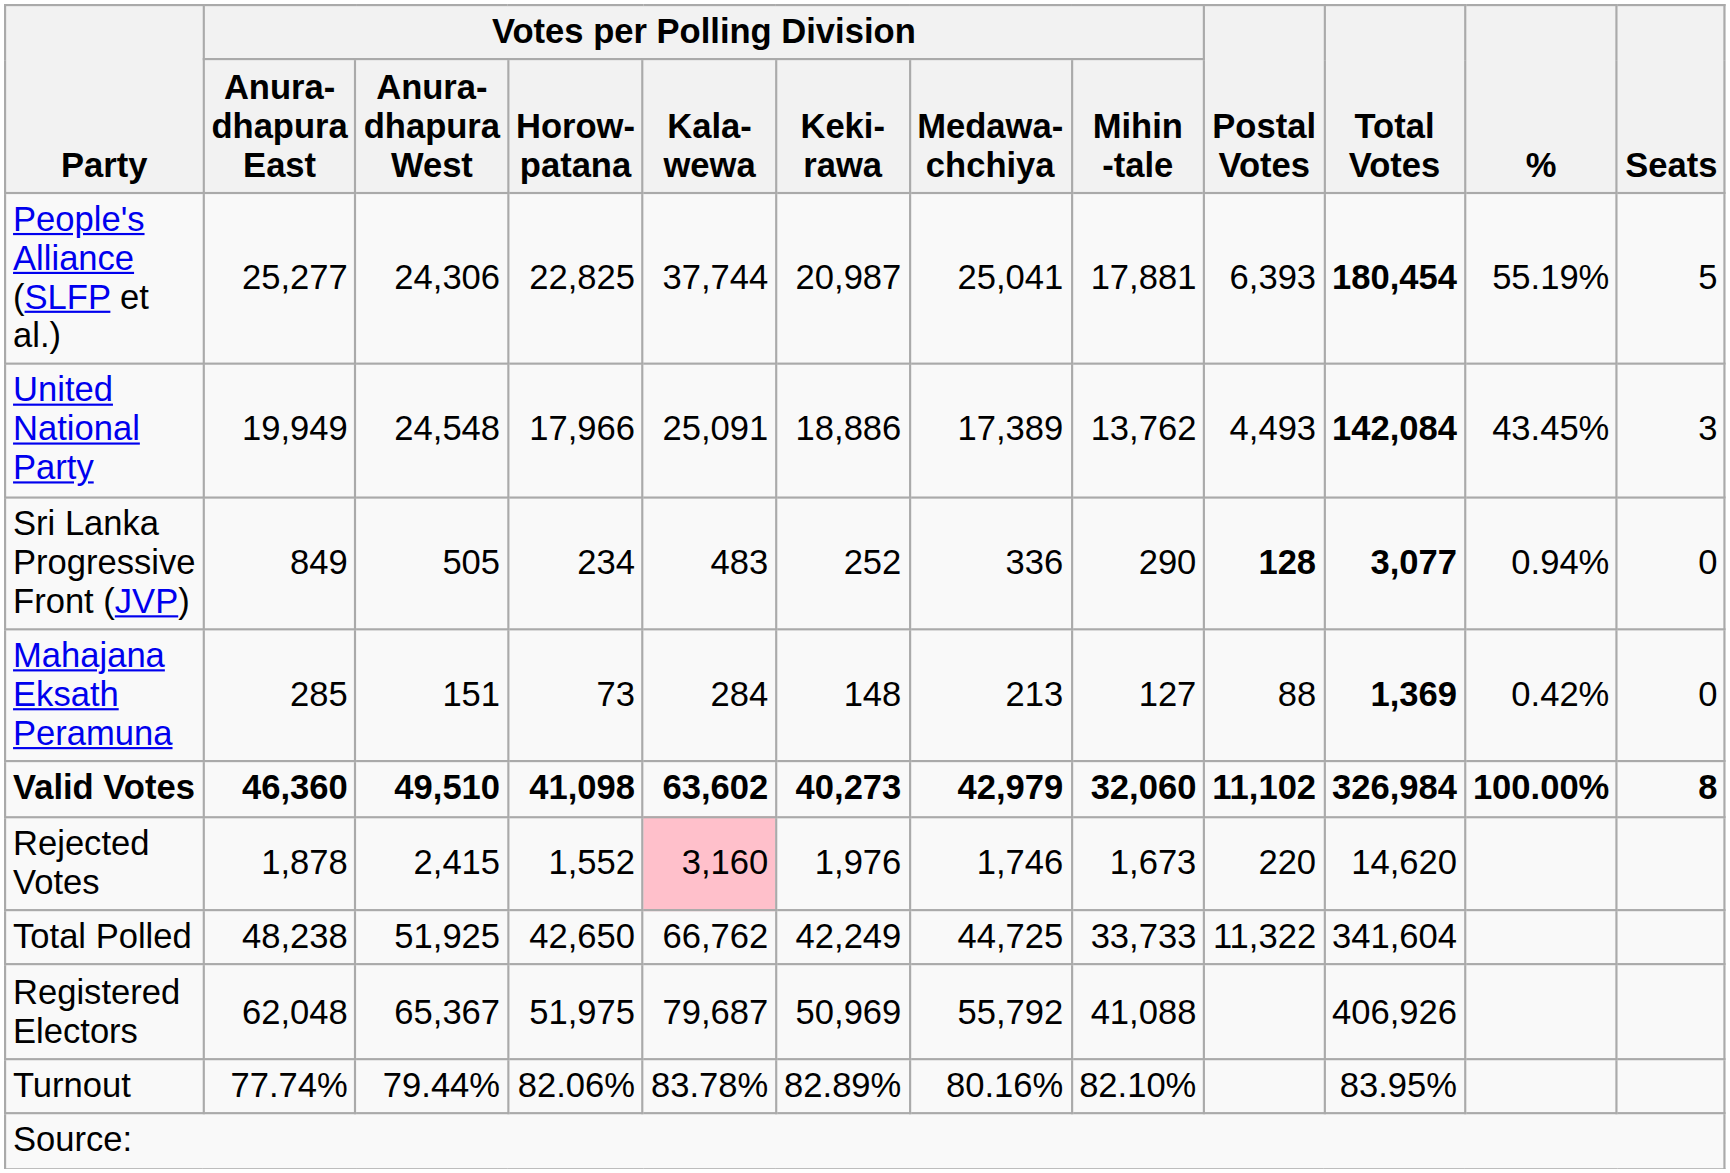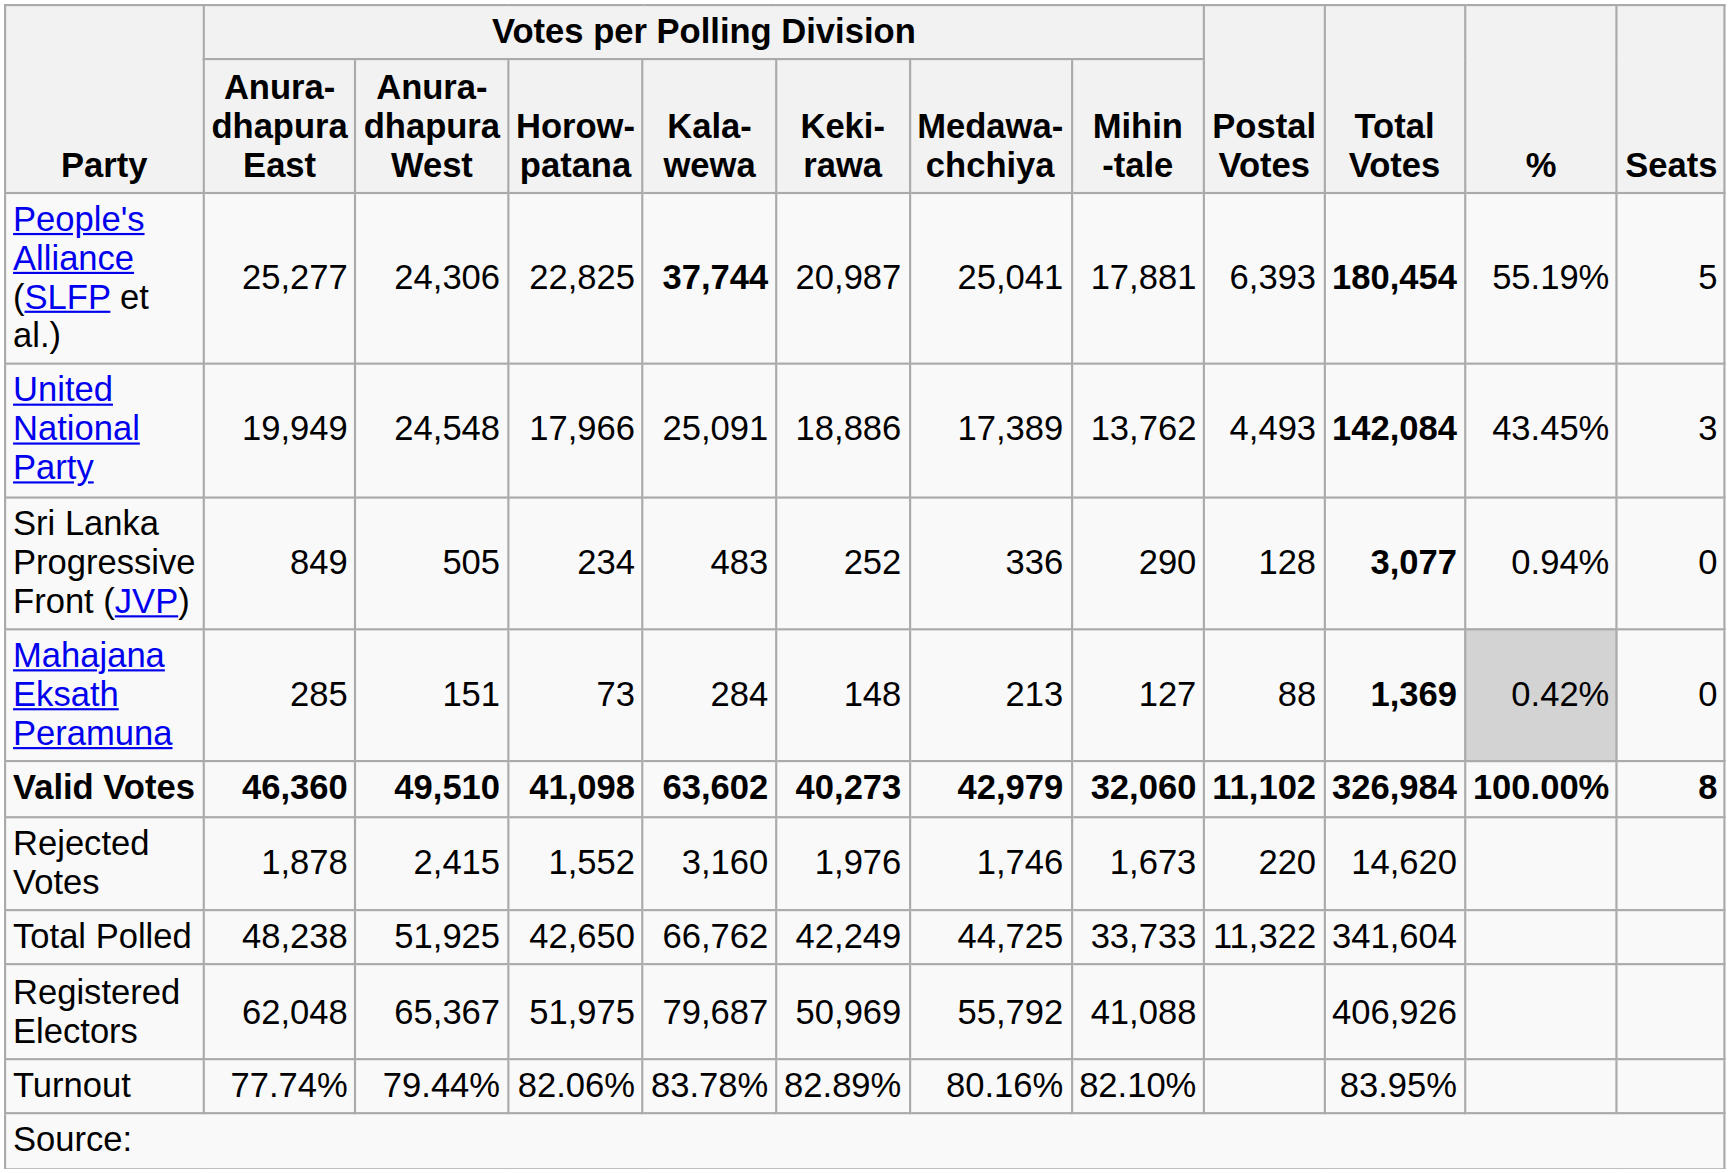(715, 277) normal -> (715, 277) bold
(1287, 562) bold -> (1287, 562) normal
(1560, 694) no background -> (1560, 694) lightgrey background
(725, 862) pink background -> (725, 862) no background
